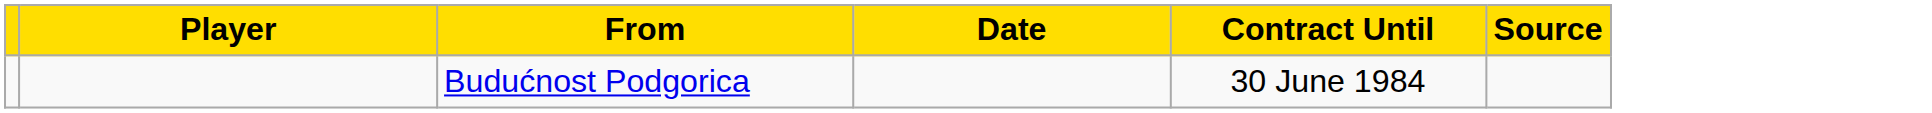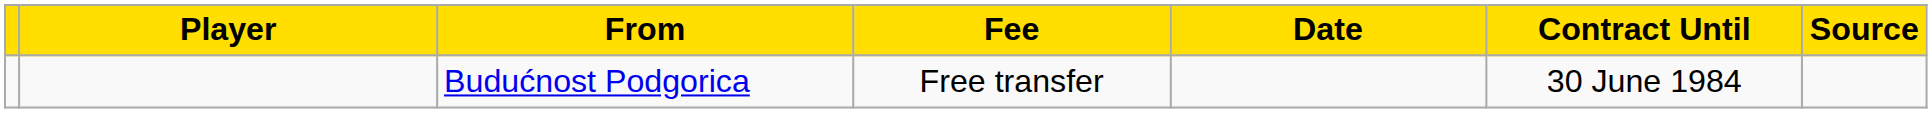+ column: (1012, 30)
